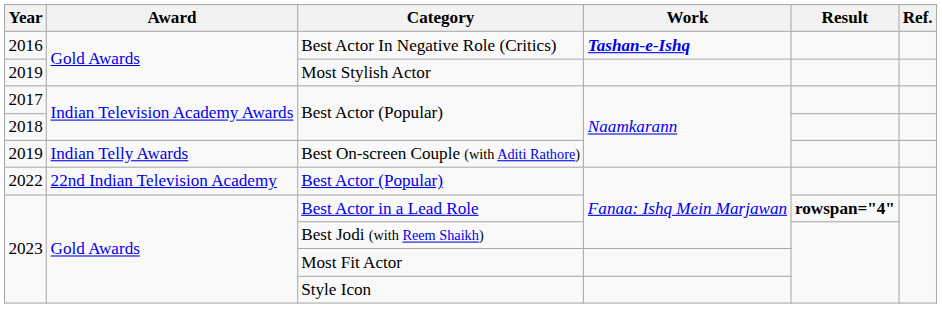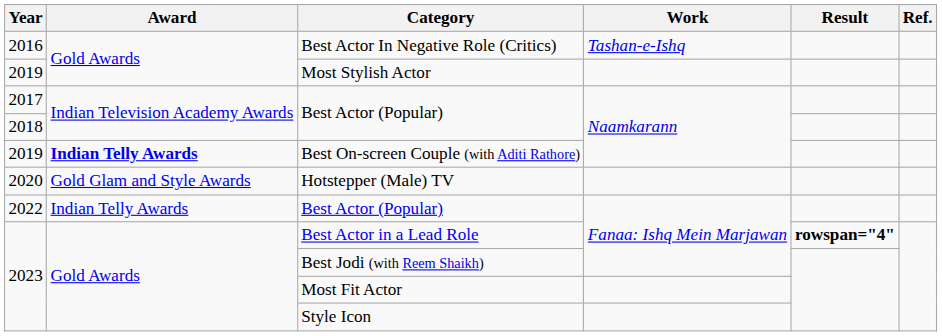(639, 45) bold -> (637, 45) normal
(119, 153) normal -> (124, 153) bold
+ row: (26, 180)
(164, 180) 22nd Indian Television Academy -> (119, 208) Indian Telly Awards
